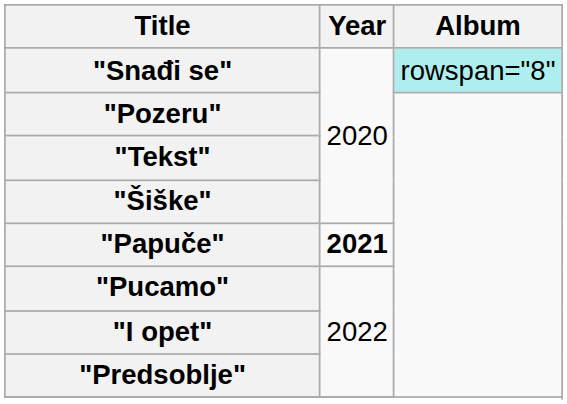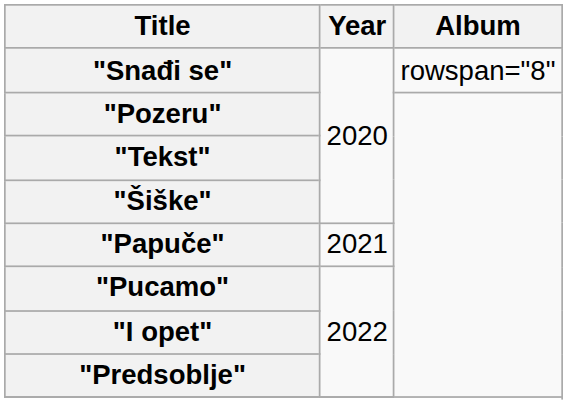(478, 69) paleturquoise background -> (478, 69) no background
(357, 244) bold -> (357, 244) normal
